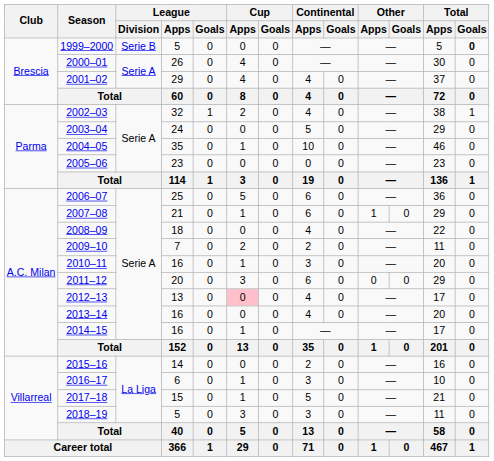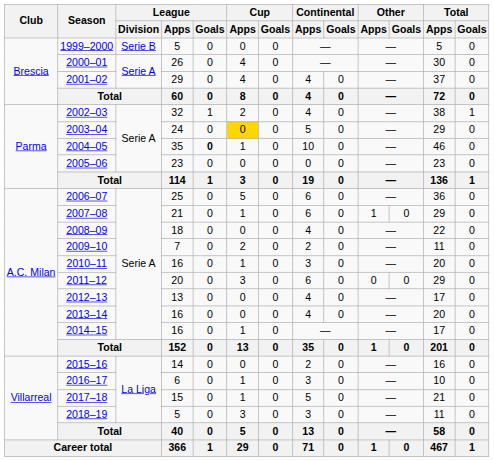(472, 46) bold -> (472, 46) normal
(243, 130) no background -> (243, 130) gold background
(210, 146) normal -> (210, 146) bold
(243, 297) pink background -> (243, 297) no background
